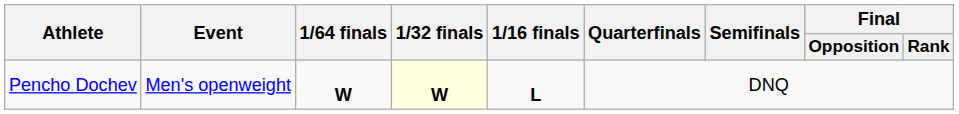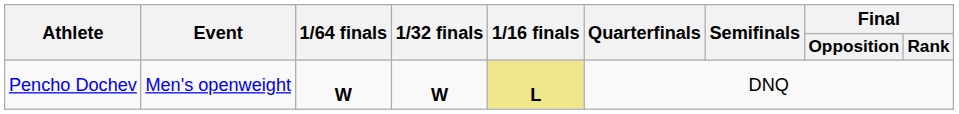(440, 95) lightyellow background -> (440, 95) no background
(536, 95) no background -> (536, 95) khaki background
